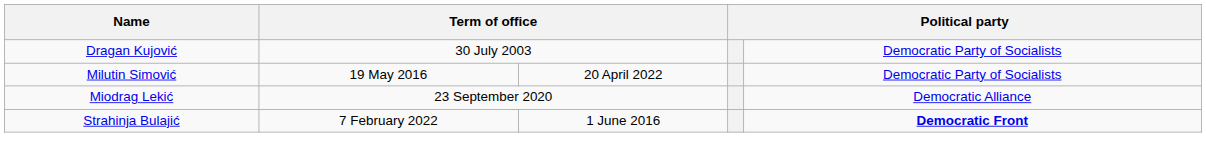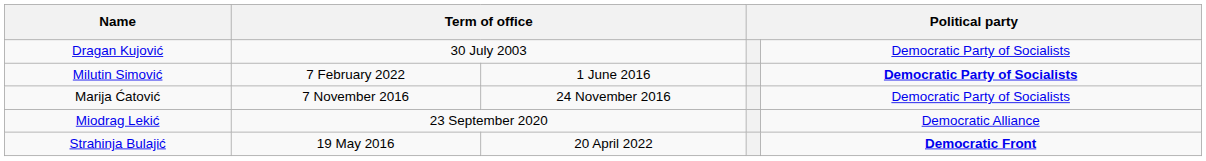(388, 74) 19 May 2016 -> (356, 74) 7 February 2022
(623, 74) 20 April 2022 -> (614, 74) 1 June 2016
(972, 74) normal -> (981, 74) bold
+ row: (118, 97)
(388, 120) 7 February 2022 -> (356, 143) 19 May 2016
(623, 120) 1 June 2016 -> (613, 143) 20 April 2022
